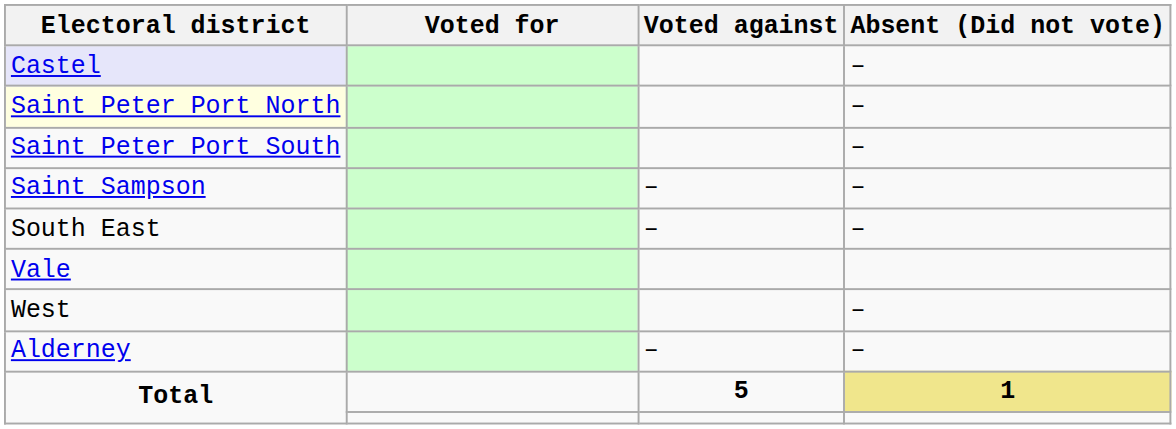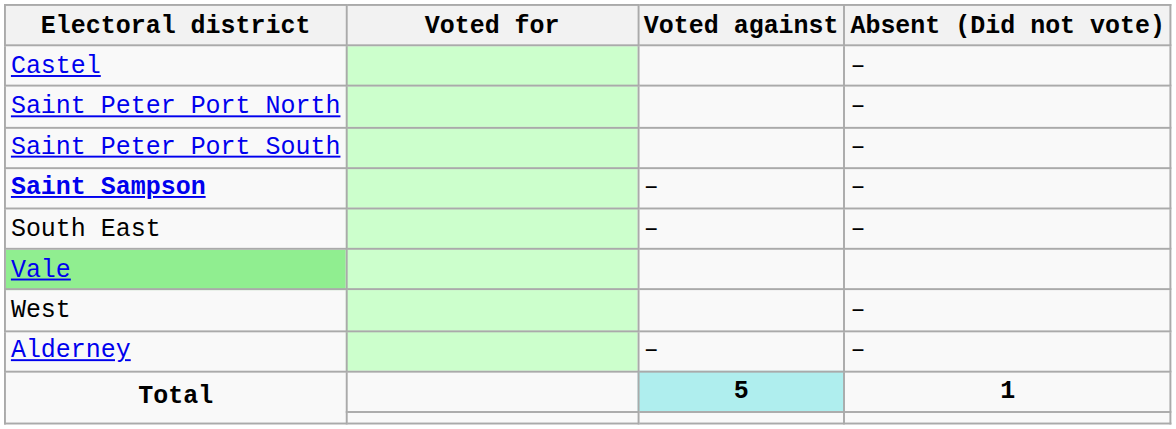(56, 66) lavender background -> (56, 66) no background
(176, 107) lightyellow background -> (176, 107) no background
(108, 188) normal -> (108, 188) bold
(41, 269) no background -> (41, 269) lightgreen background
(741, 391) no background -> (741, 391) paleturquoise background
(1008, 391) khaki background -> (1008, 391) no background
